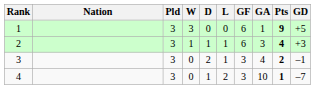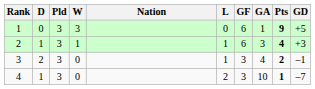columns swapped: (98, 12) <-> (208, 12)
